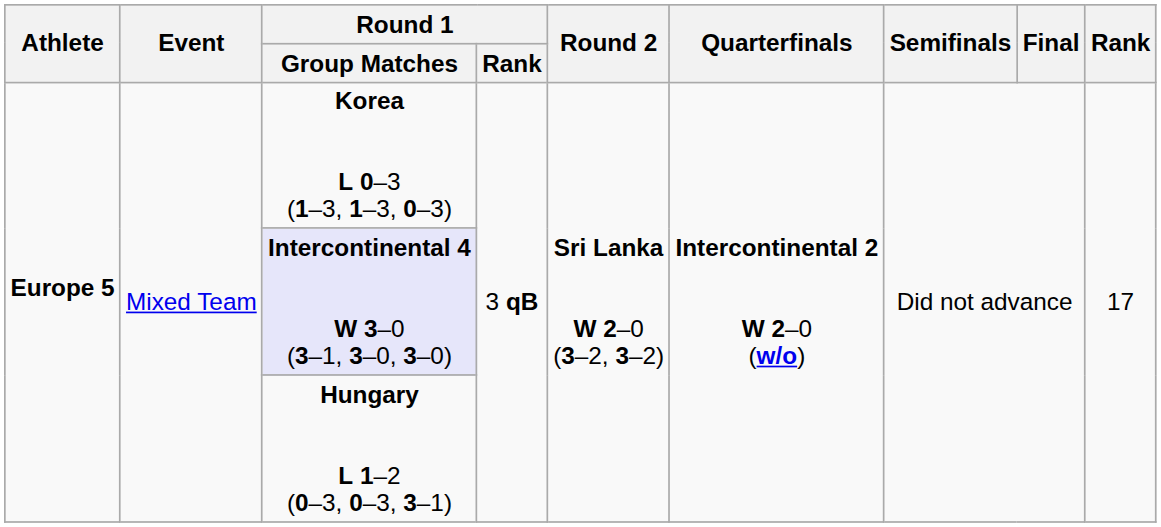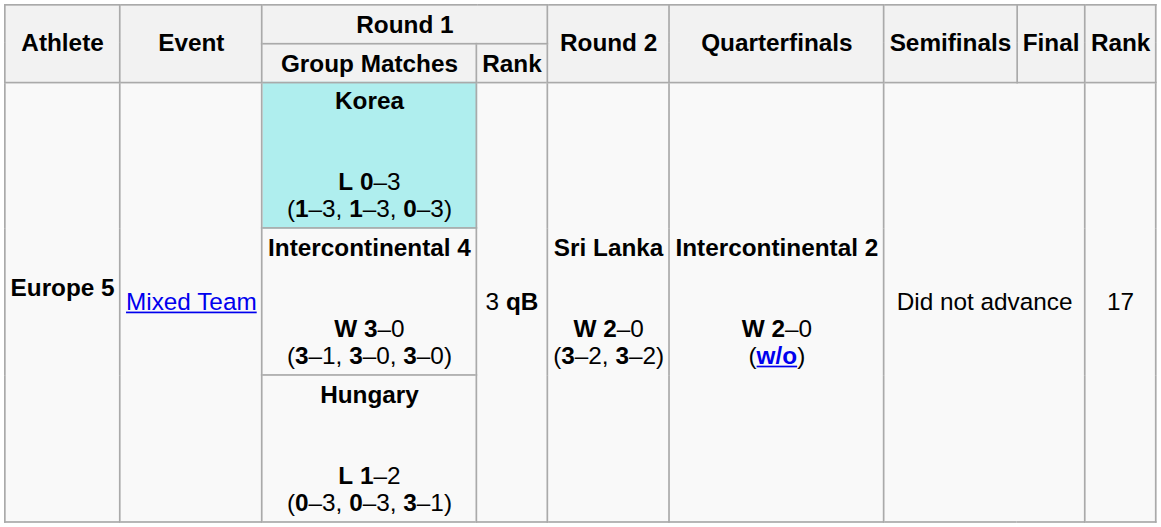(369, 155) no background -> (369, 155) paleturquoise background
(369, 302) lavender background -> (369, 302) no background
